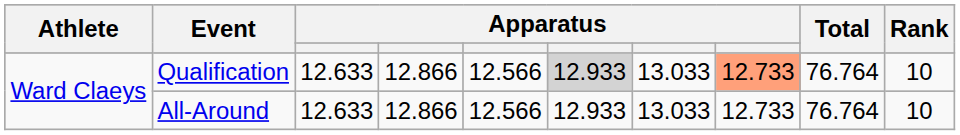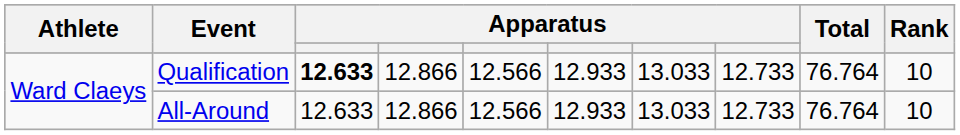(337, 73) normal -> (337, 73) bold
(590, 73) lightgrey background -> (590, 73) no background
(758, 73) lightsalmon background -> (758, 73) no background
